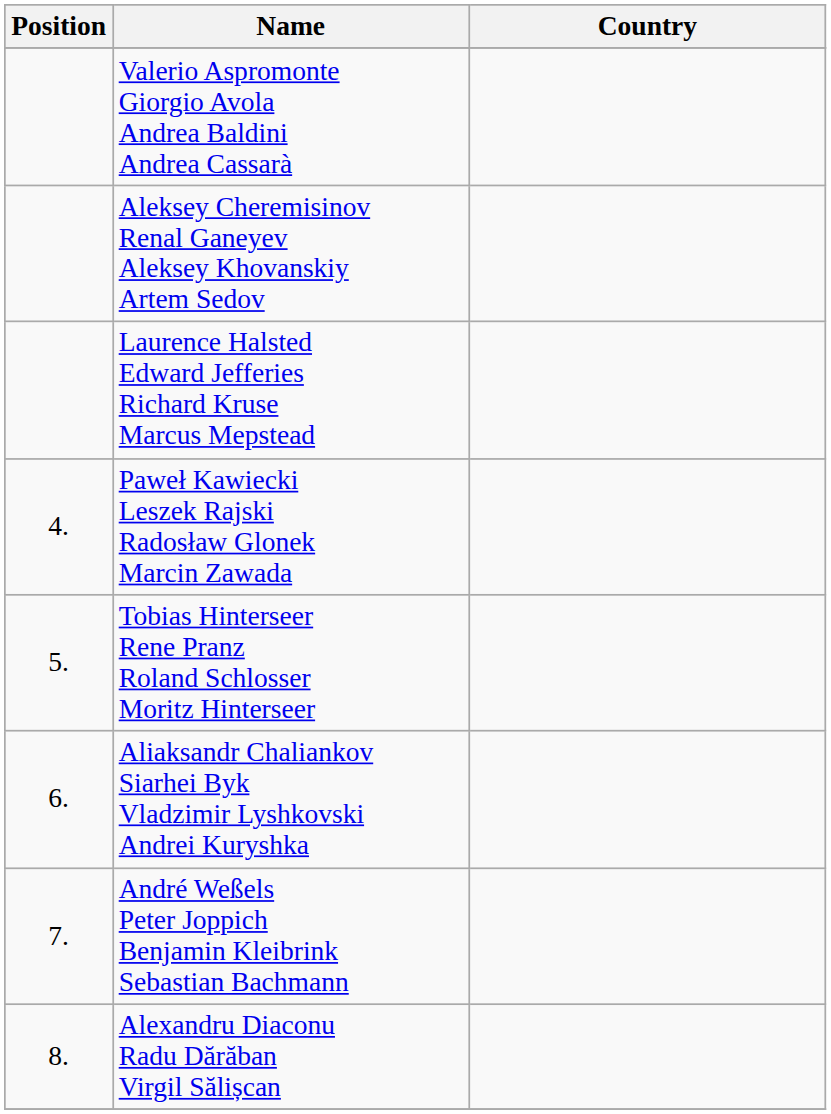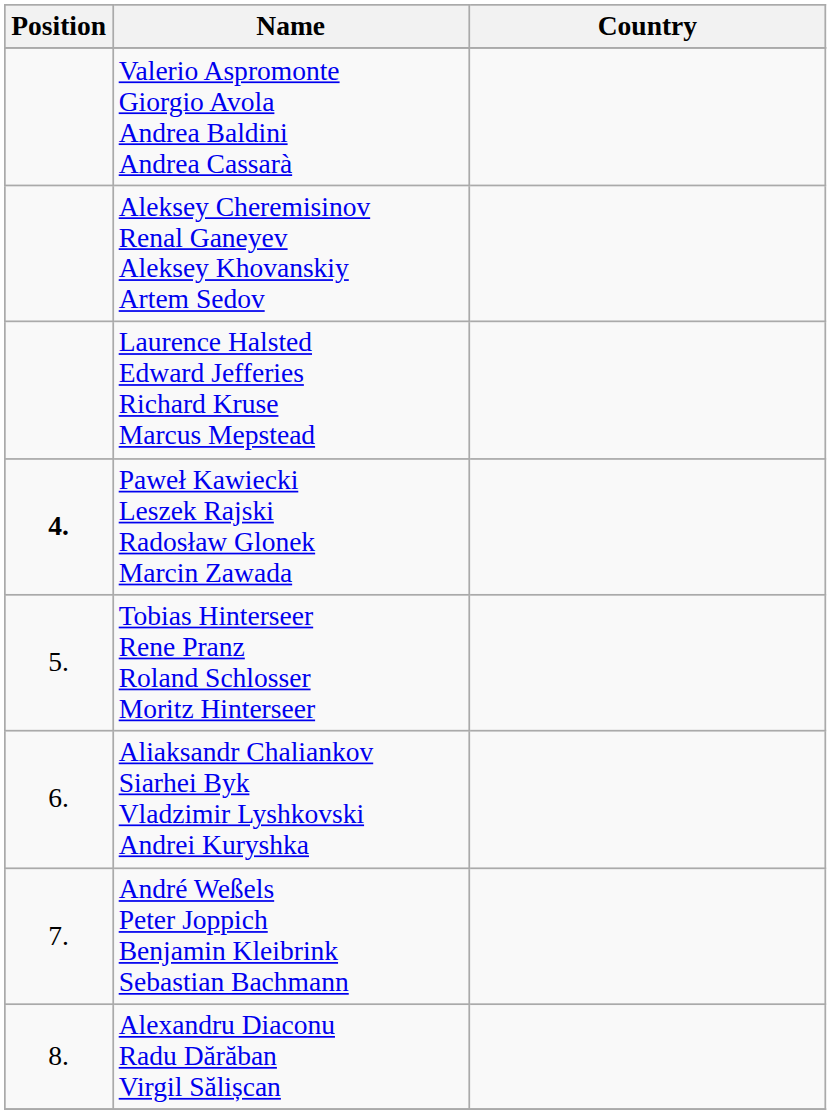(59, 525) normal -> (59, 525) bold
